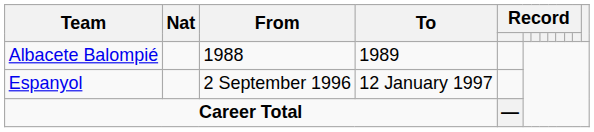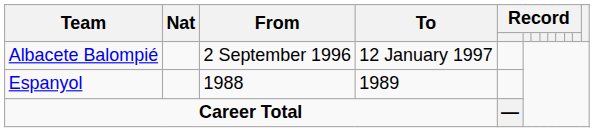(223, 55) 1988 -> (277, 55) 2 September 1996
(379, 55) 1989 -> (426, 55) 12 January 1997
(277, 83) 2 September 1996 -> (223, 83) 1988
(426, 83) 12 January 1997 -> (379, 83) 1989
